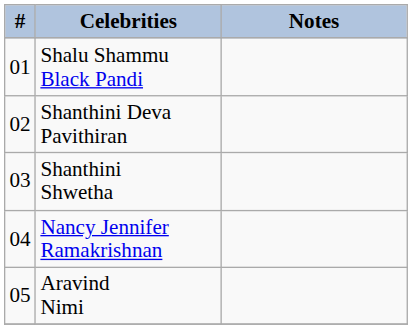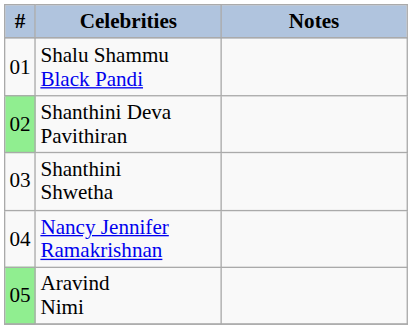(20, 123) no background -> (20, 123) lightgreen background
(20, 295) no background -> (20, 295) lightgreen background
